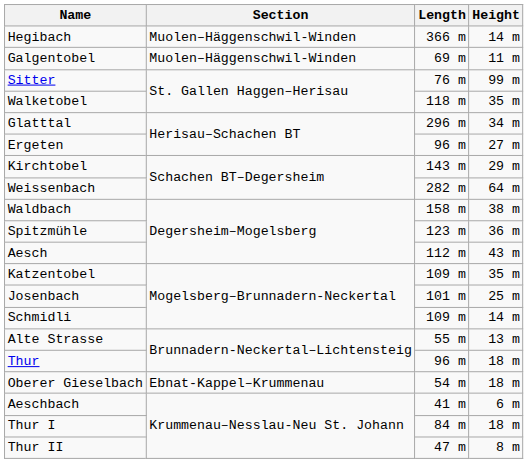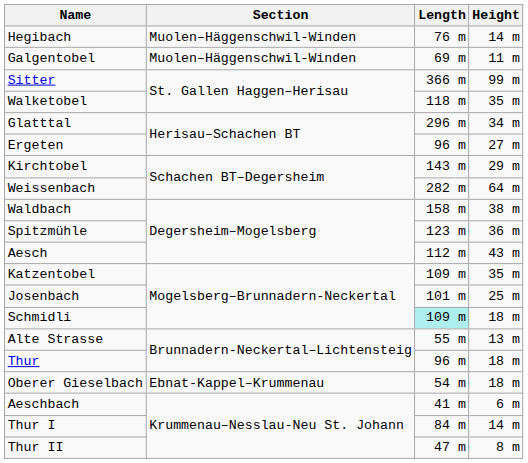(446, 37) 366 m -> (450, 37) 76 m
(450, 80) 76 m -> (446, 80) 366 m
(446, 318) no background -> (446, 318) paleturquoise background
(504, 318) 14 m -> (504, 318) 18 m
(504, 426) 18 m -> (504, 426) 14 m
